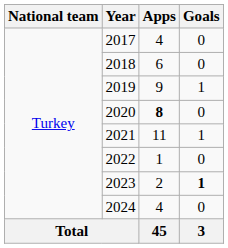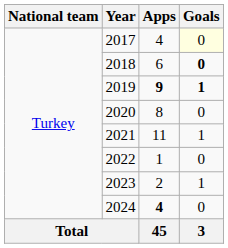(201, 40) no background -> (201, 40) lightyellow background
(201, 64) normal -> (201, 64) bold
(159, 87) normal -> (159, 87) bold
(201, 87) normal -> (201, 87) bold
(159, 111) bold -> (159, 111) normal
(201, 183) bold -> (201, 183) normal
(159, 207) normal -> (159, 207) bold
